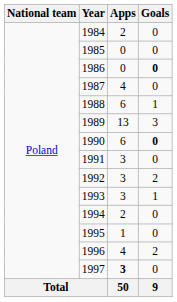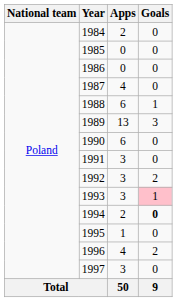(155, 68) bold -> (155, 68) normal
(155, 141) bold -> (155, 141) normal
(155, 196) no background -> (155, 196) pink background
(155, 214) normal -> (155, 214) bold
(123, 269) bold -> (123, 269) normal
